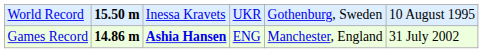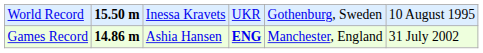(186, 36) bold -> (184, 36) normal
(247, 36) normal -> (247, 36) bold
